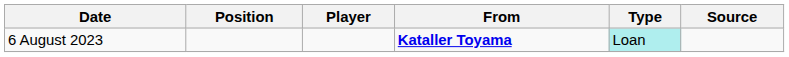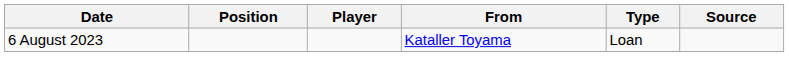(455, 40) bold -> (458, 40) normal
(629, 40) paleturquoise background -> (626, 40) no background
